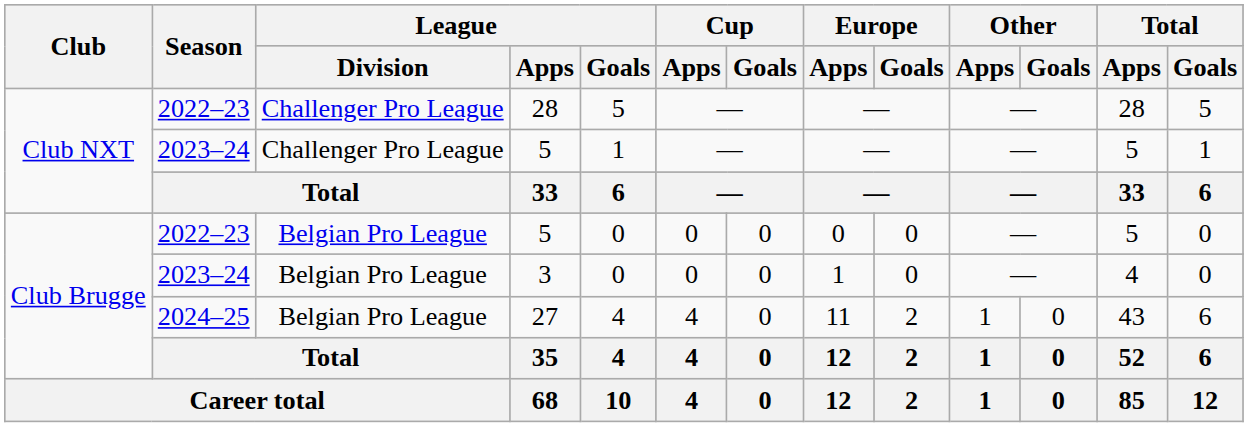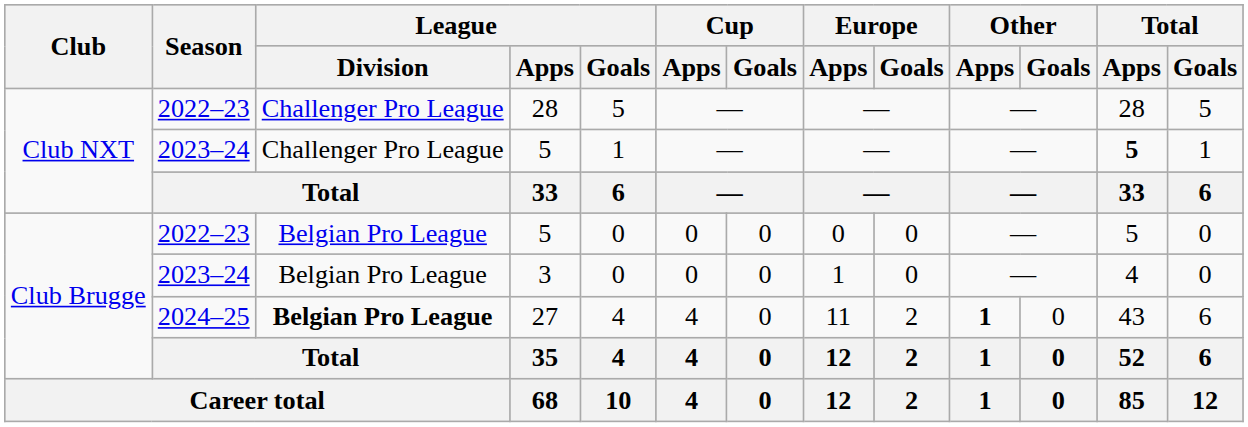(1132, 150) normal -> (1132, 150) bold
(383, 316) normal -> (383, 316) bold
(985, 316) normal -> (985, 316) bold
